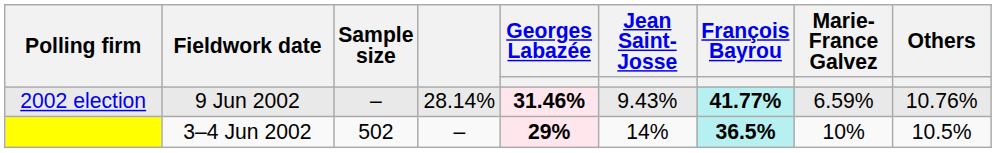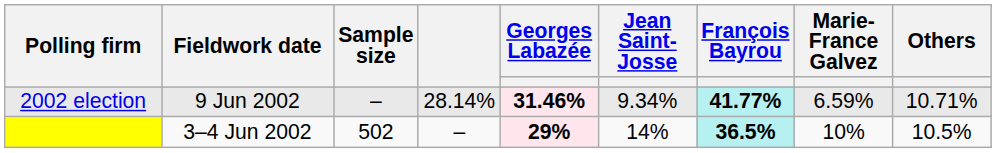(647, 102) 9.43% -> (647, 102) 9.34%
(942, 102) 10.76% -> (942, 102) 10.71%
